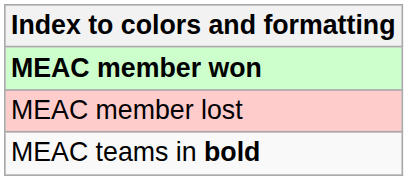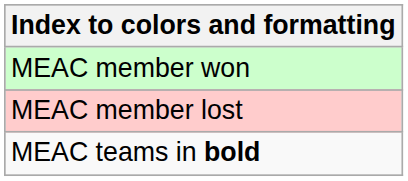(136, 68) bold -> (131, 68) normal
